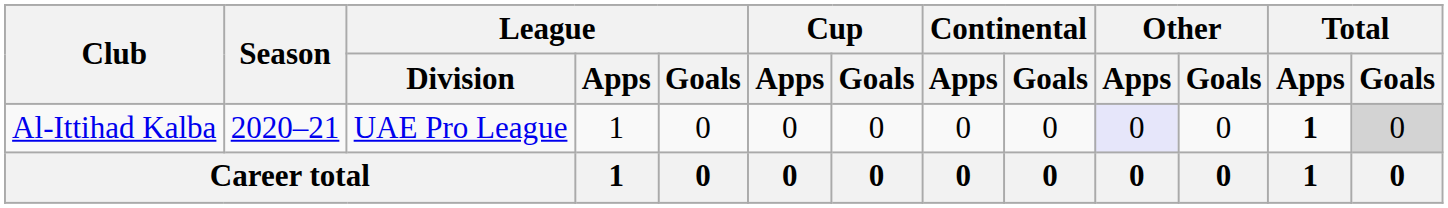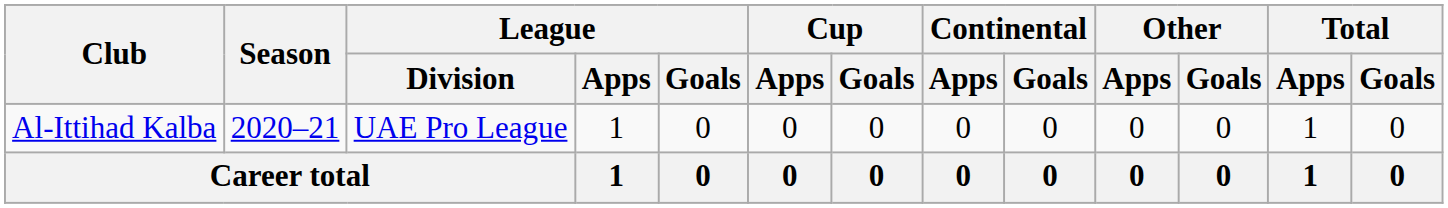(1137, 127) lavender background -> (1137, 127) no background
(1310, 127) bold -> (1310, 127) normal
(1397, 127) lightgrey background -> (1397, 127) no background
